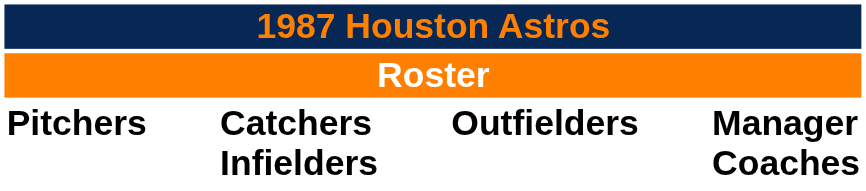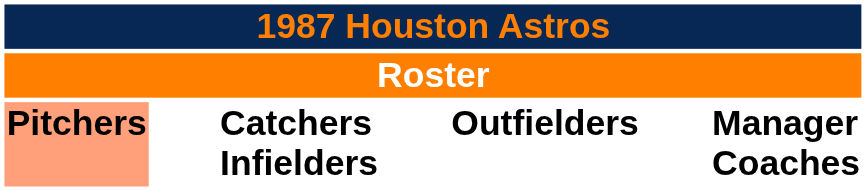(77, 123) no background -> (77, 123) lightsalmon background
